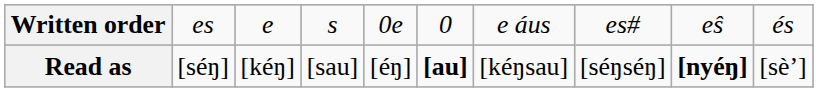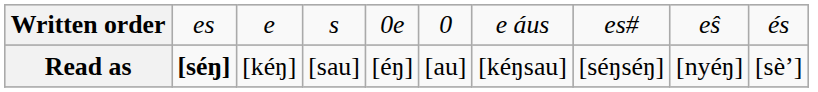(203, 65) normal -> (204, 65) bold
(445, 65) bold -> (446, 65) normal
(712, 65) bold -> (710, 65) normal
